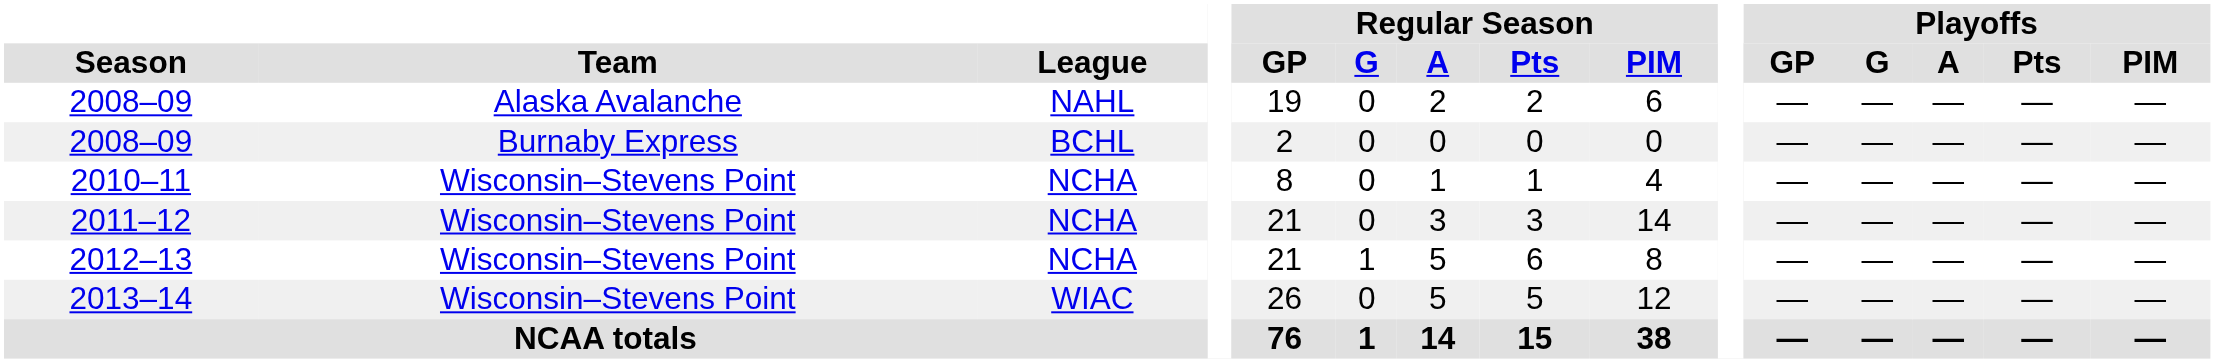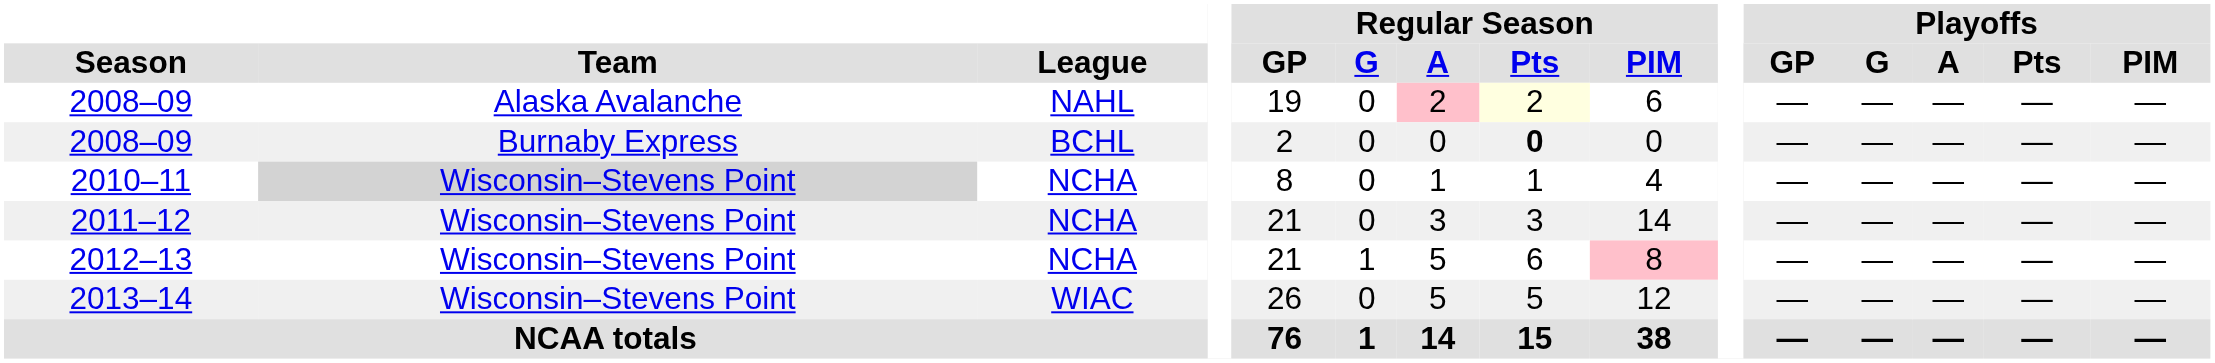(1438, 102) no background -> (1438, 102) pink background
(1535, 102) no background -> (1535, 102) lightyellow background
(1535, 141) normal -> (1535, 141) bold
(618, 180) no background -> (618, 180) lightgrey background
(1654, 259) no background -> (1654, 259) pink background
